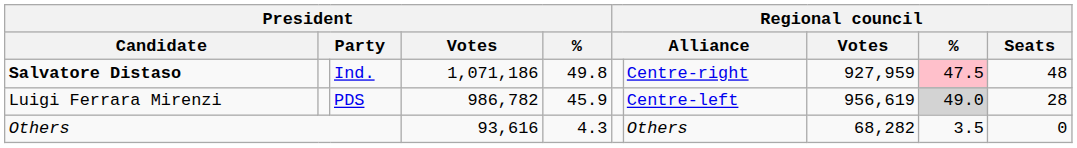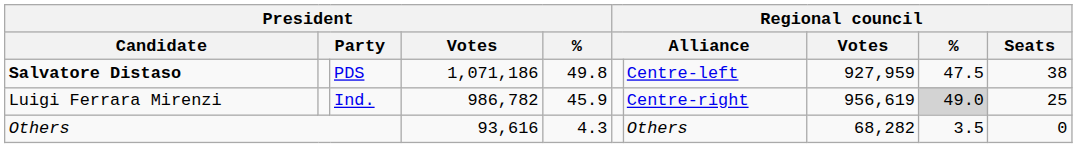(354, 74) Ind. -> (349, 74) PDS
(688, 74) Centre-right -> (683, 74) Centre-left
(964, 74) pink background -> (964, 74) no background
(1057, 74) 48 -> (1057, 74) 38
(349, 101) PDS -> (354, 101) Ind.
(683, 101) Centre-left -> (688, 101) Centre-right
(1057, 101) 28 -> (1057, 101) 25
